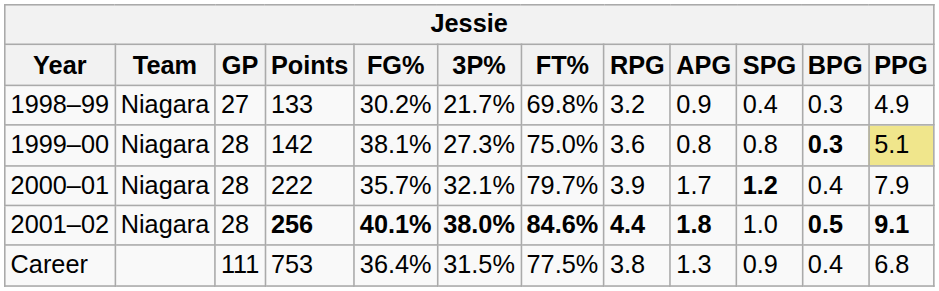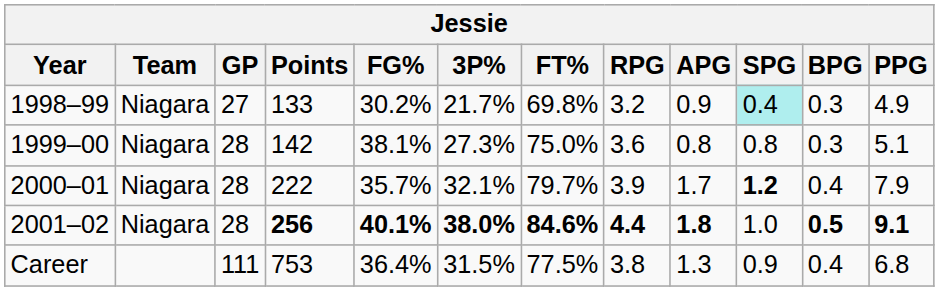(760, 104) no background -> (760, 104) paleturquoise background
(825, 144) bold -> (825, 144) normal
(892, 144) khaki background -> (892, 144) no background
